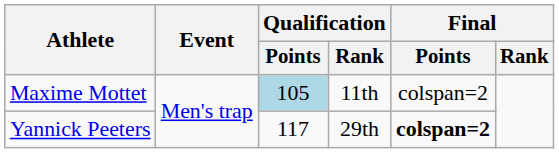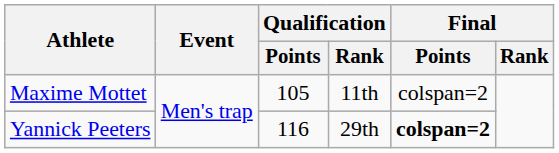(293, 93) lightblue background -> (293, 93) no background
(293, 129) 117 -> (293, 129) 116
